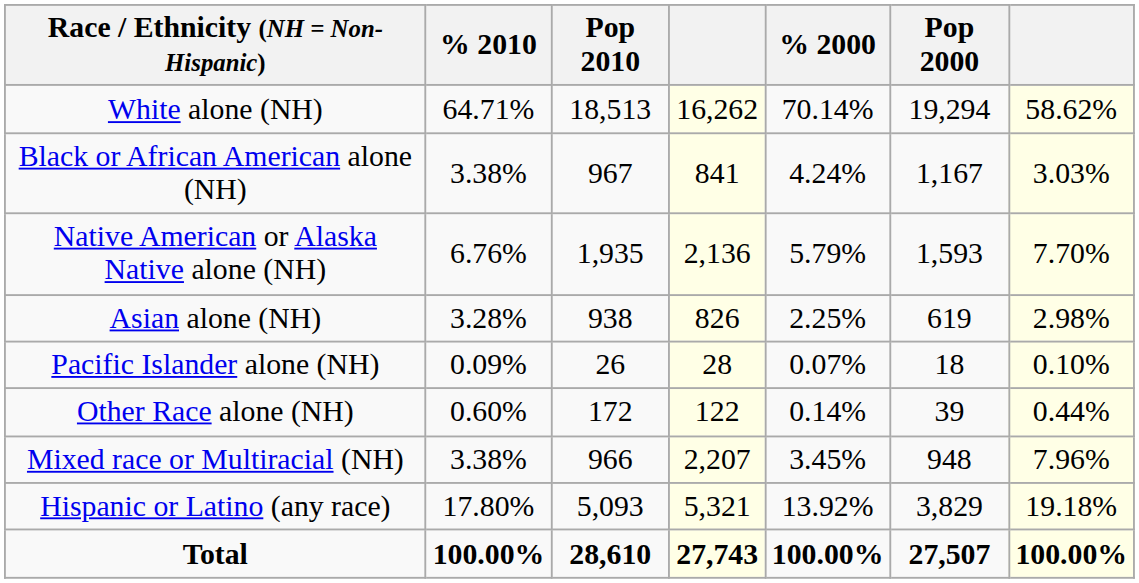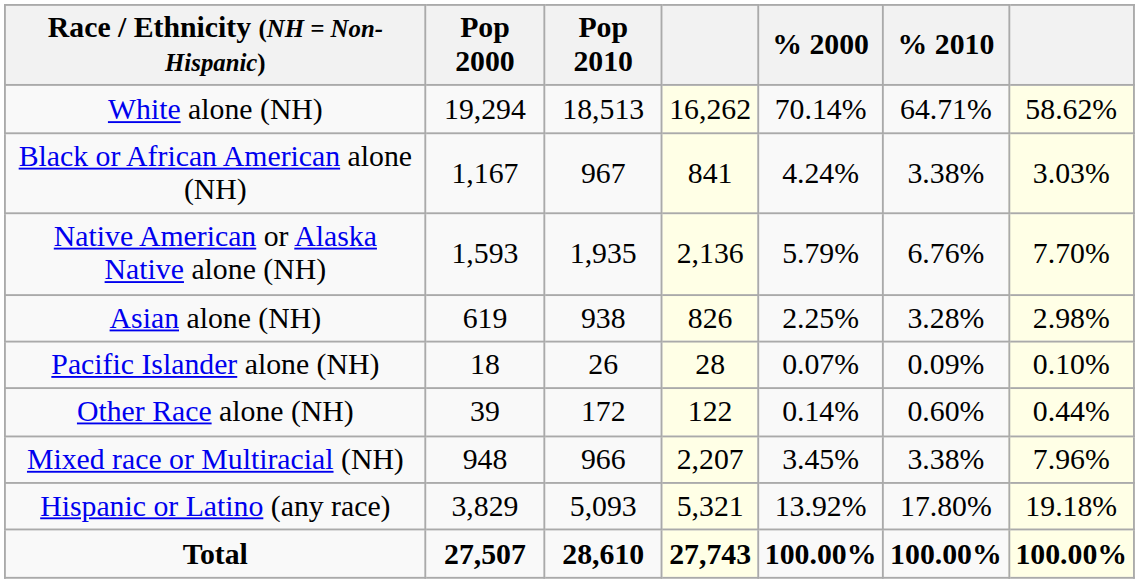columns swapped: (949, 44) <-> (488, 44)
